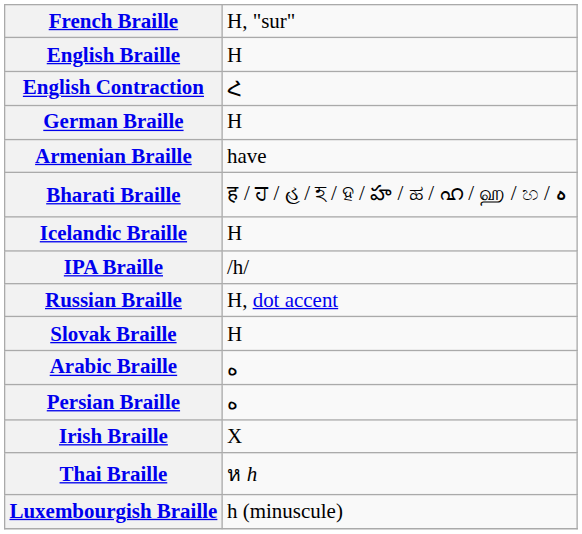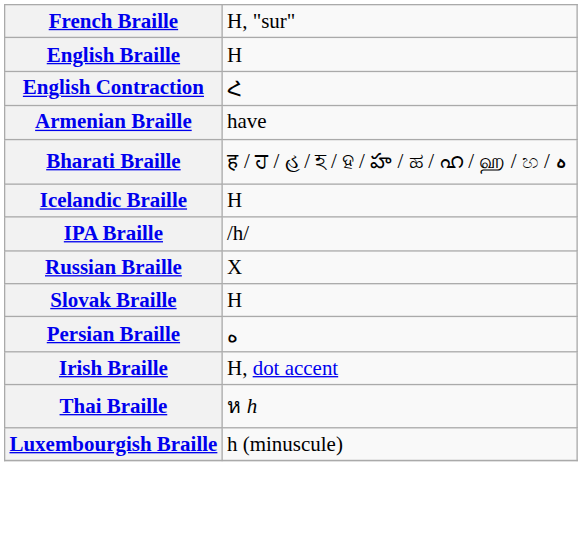- row: (113, 122)
(283, 300) H, dot accent -> (235, 266) Х
- row: (113, 367)
(235, 435) Х -> (283, 367) H, dot accent
